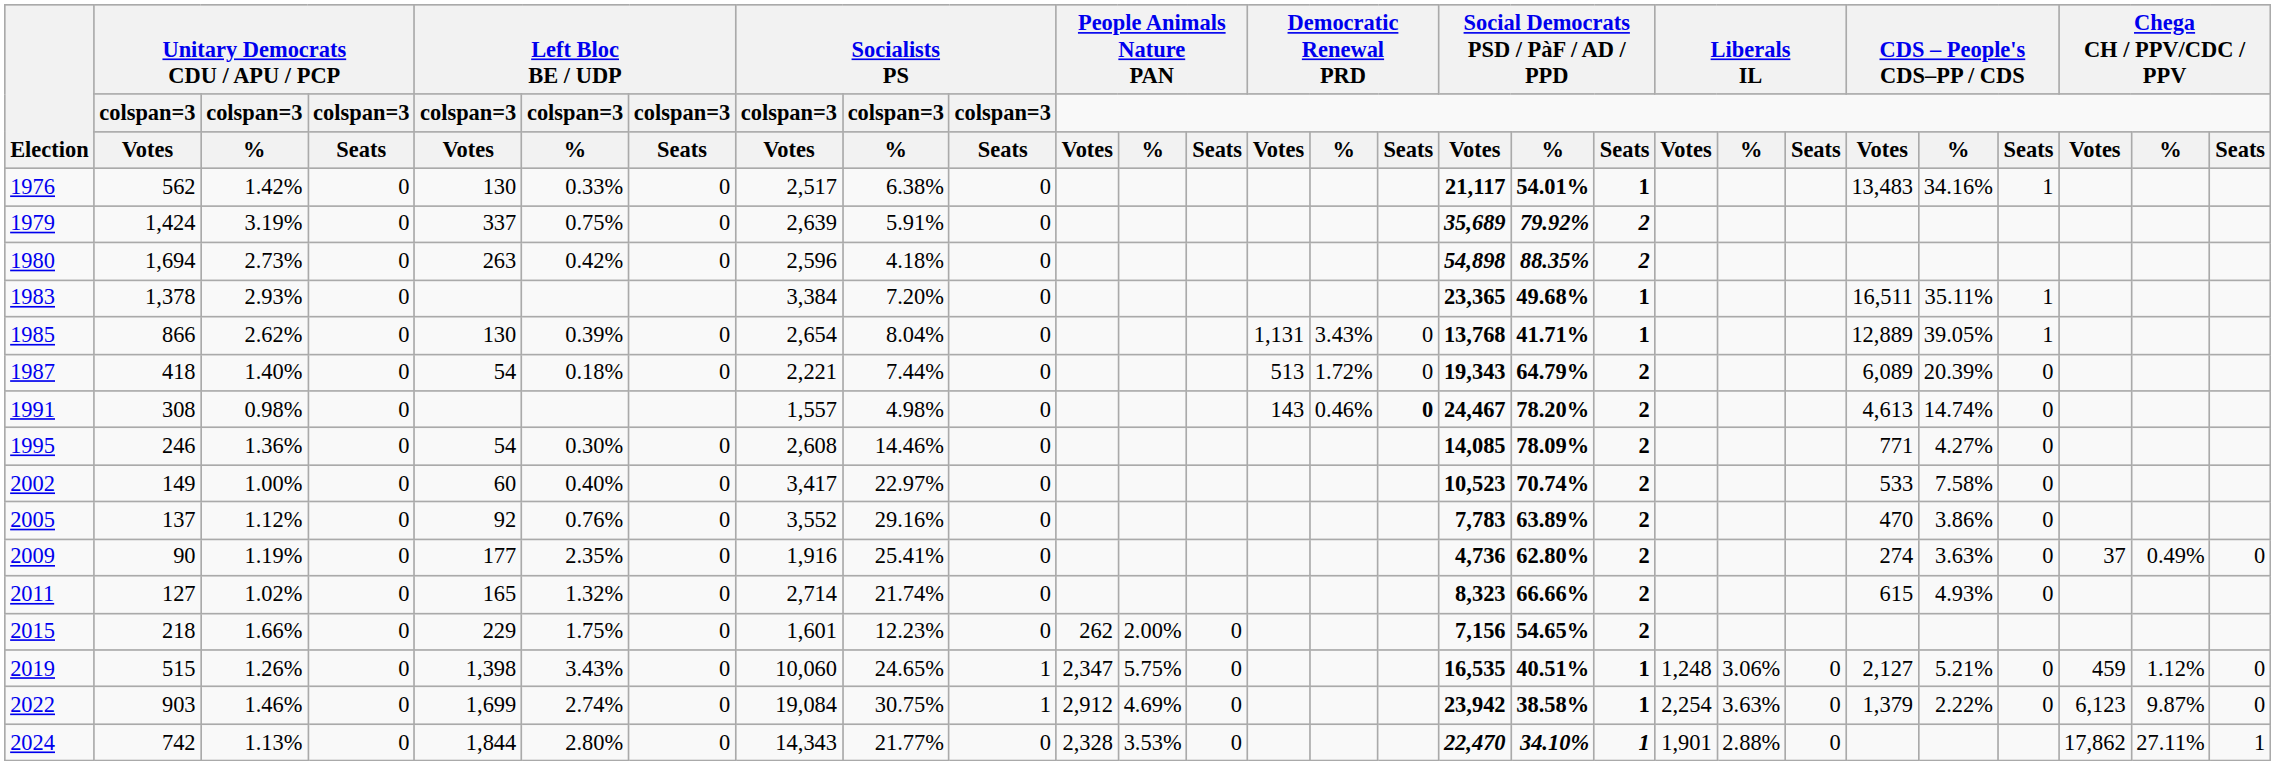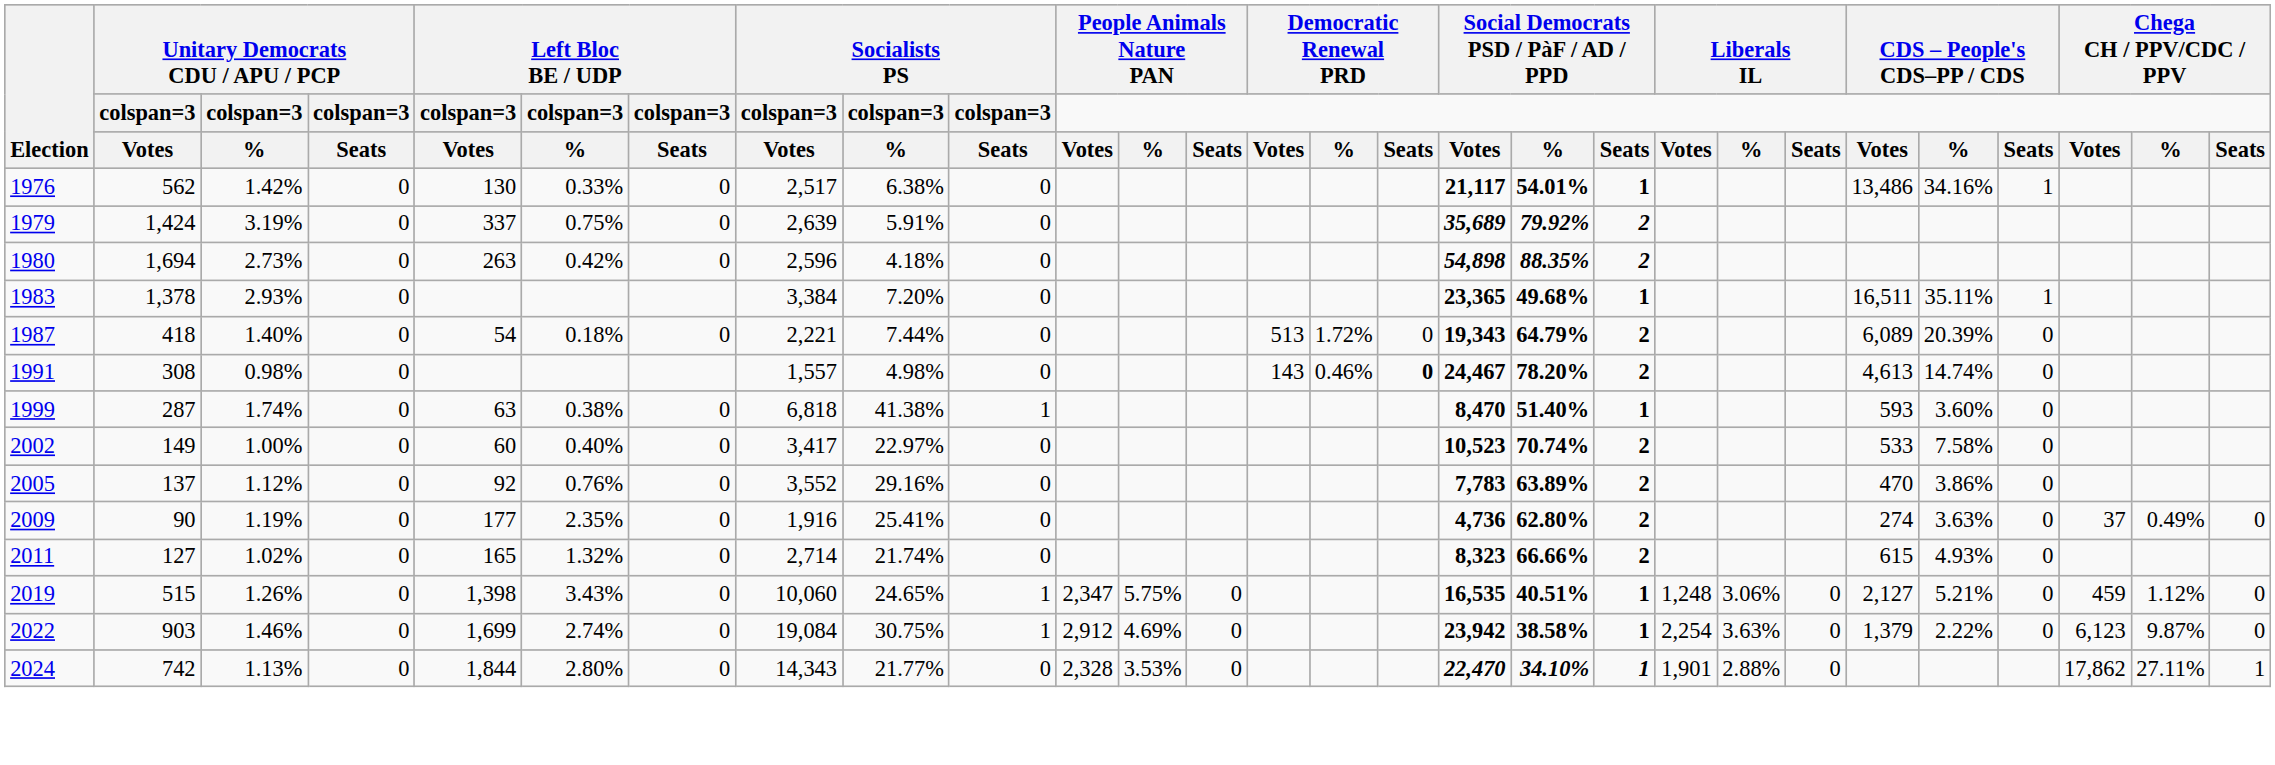(1882, 186) 13,483 -> (1882, 186) 13,486
- row: (33, 334)
- row: (33, 445)
+ row: (33, 408)
- row: (33, 630)
